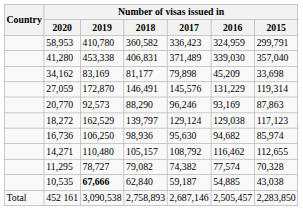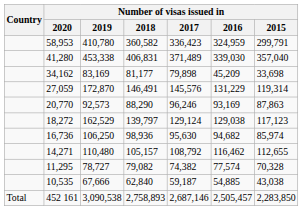(96, 182) bold -> (96, 182) normal
